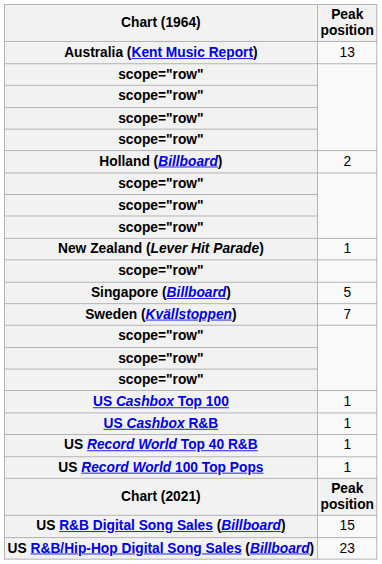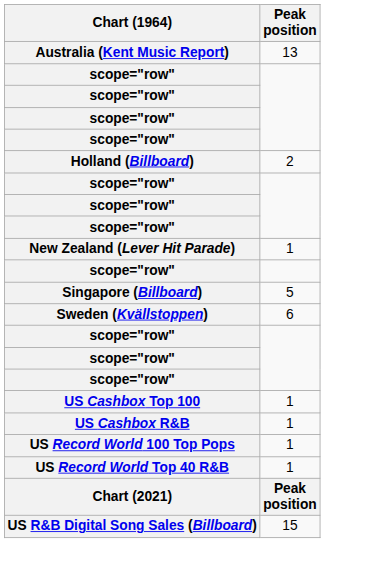(347, 314) 7 -> (290, 314) 6
rows swapped: (161, 467) <-> (161, 445)
- row: (161, 548)
